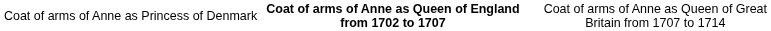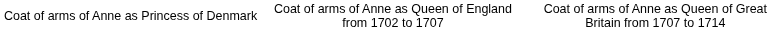(393, 16) bold -> (393, 16) normal
